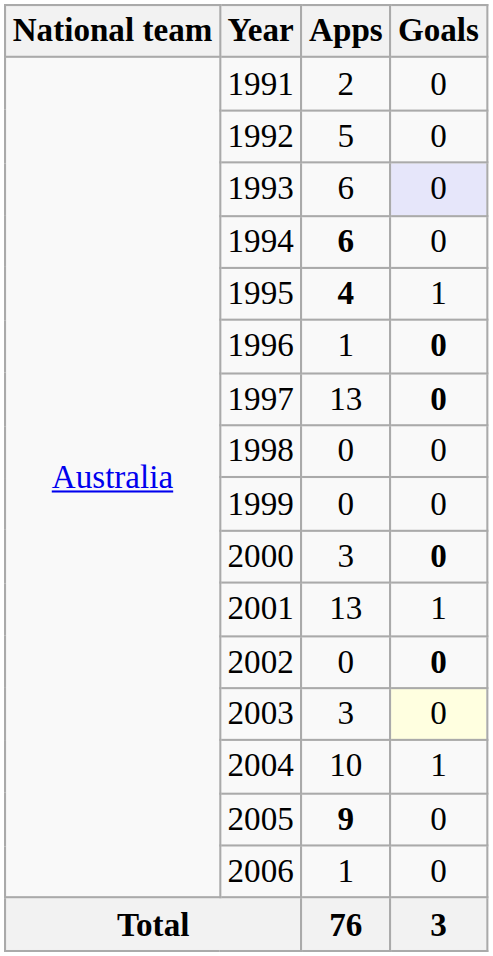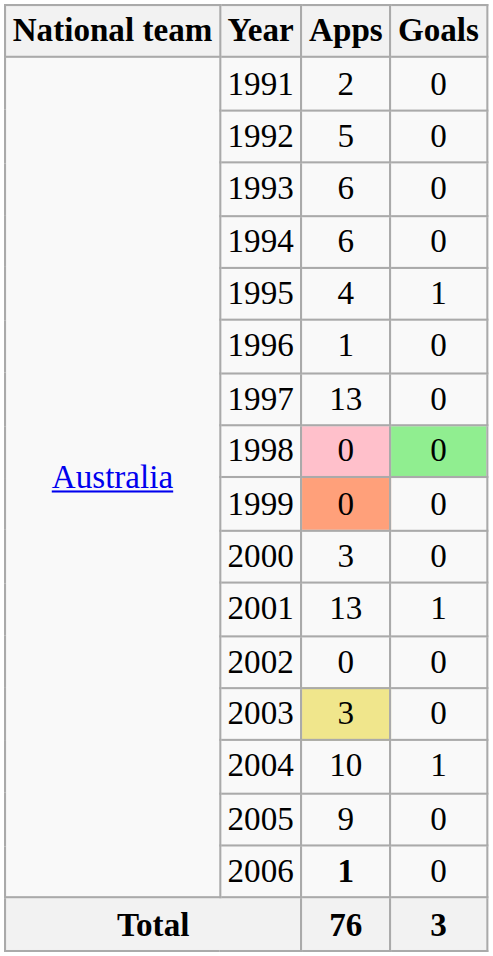(438, 188) lavender background -> (438, 188) no background
(346, 240) bold -> (346, 240) normal
(346, 293) bold -> (346, 293) normal
(438, 345) bold -> (438, 345) normal
(438, 398) bold -> (438, 398) normal
(346, 450) no background -> (346, 450) pink background
(438, 450) no background -> (438, 450) lightgreen background
(346, 503) no background -> (346, 503) lightsalmon background
(438, 556) bold -> (438, 556) normal
(438, 661) bold -> (438, 661) normal
(346, 713) no background -> (346, 713) khaki background
(438, 713) lightyellow background -> (438, 713) no background
(346, 818) bold -> (346, 818) normal
(346, 871) normal -> (346, 871) bold
